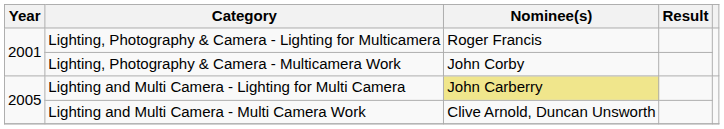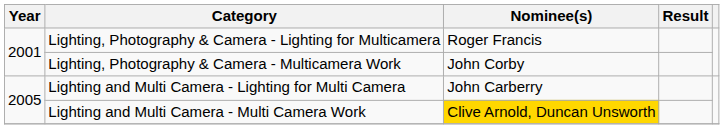(495, 87) khaki background -> (495, 87) no background
(551, 111) no background -> (551, 111) gold background
